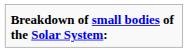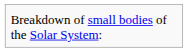(92, 27) bold -> (89, 27) normal
